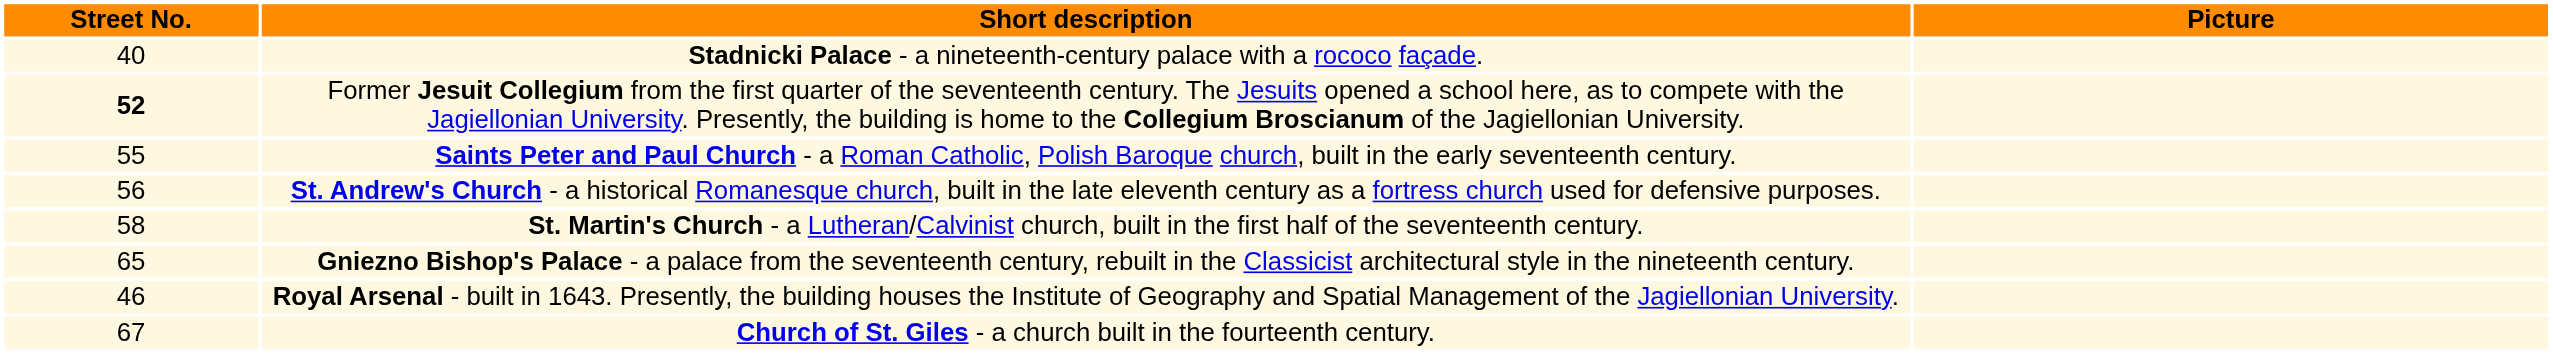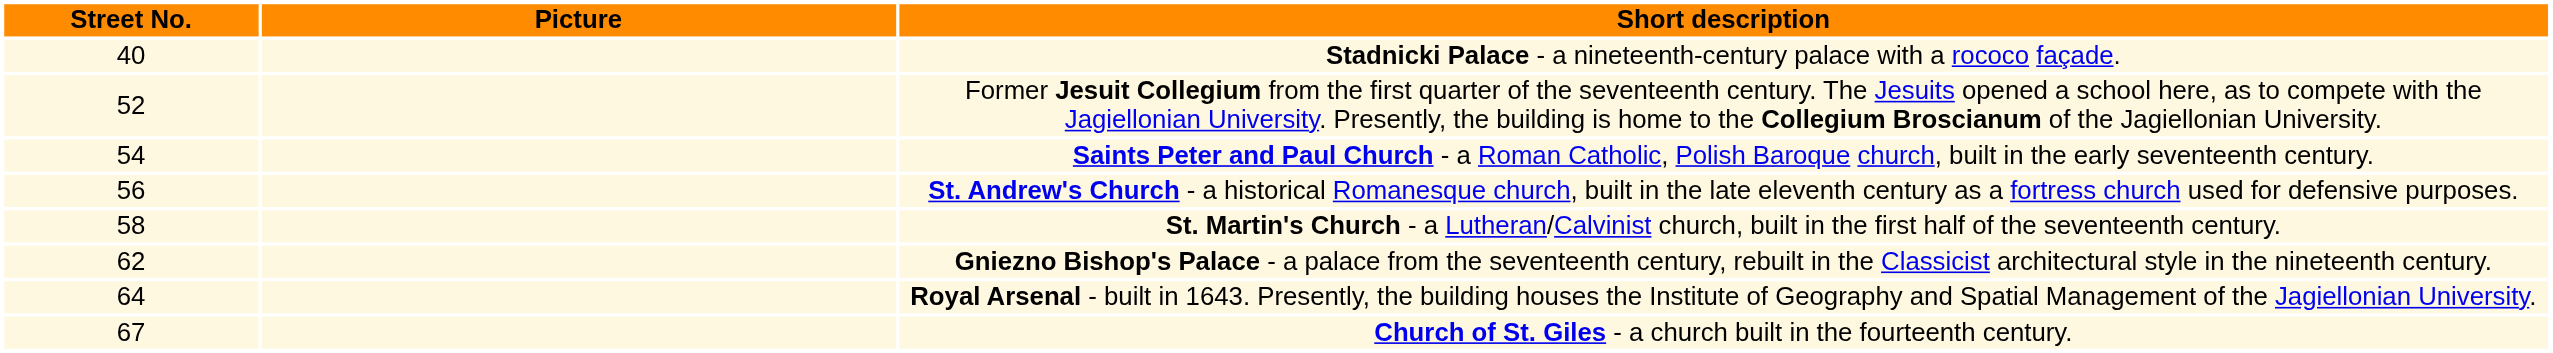columns swapped: (1086, 20) <-> (2231, 20)
(131, 105) bold -> (131, 105) normal
(131, 155) 55 -> (131, 155) 54
(131, 261) 65 -> (131, 261) 62
(131, 296) 46 -> (131, 296) 64
